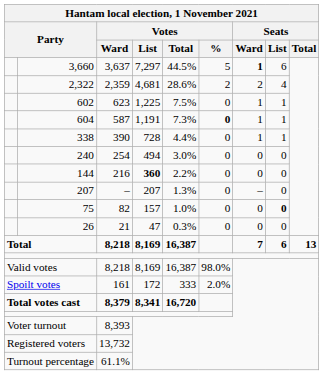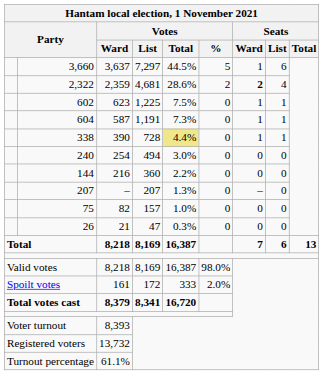(260, 66) bold -> (260, 66) normal
(260, 84) normal -> (260, 84) bold
(227, 119) bold -> (227, 119) normal
(185, 137) no background -> (185, 137) khaki background
(152, 173) bold -> (152, 173) normal
(284, 208) bold -> (284, 208) normal
